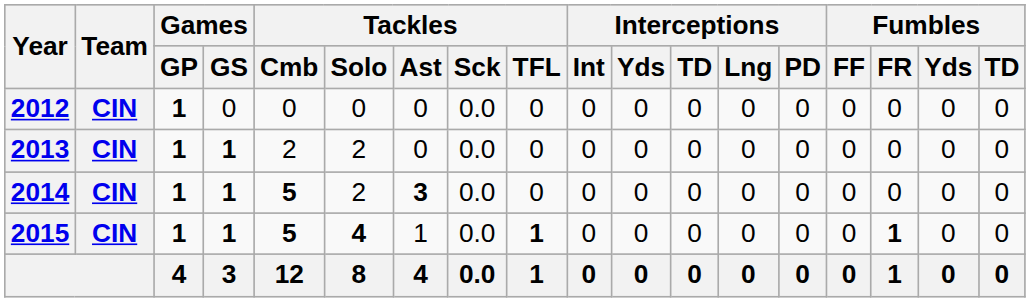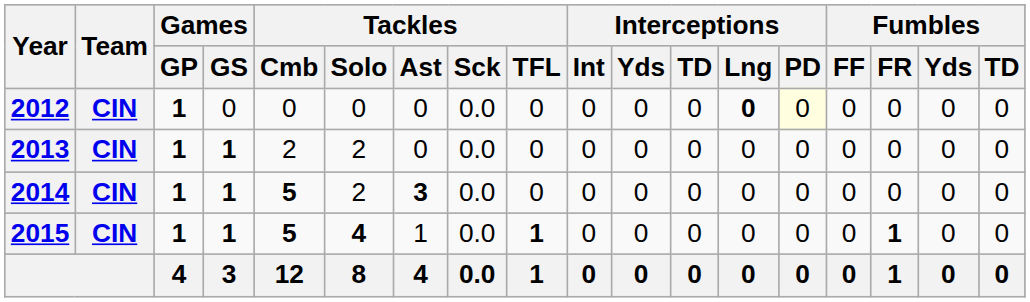(748, 108) normal -> (748, 108) bold
(803, 108) no background -> (803, 108) lightyellow background
